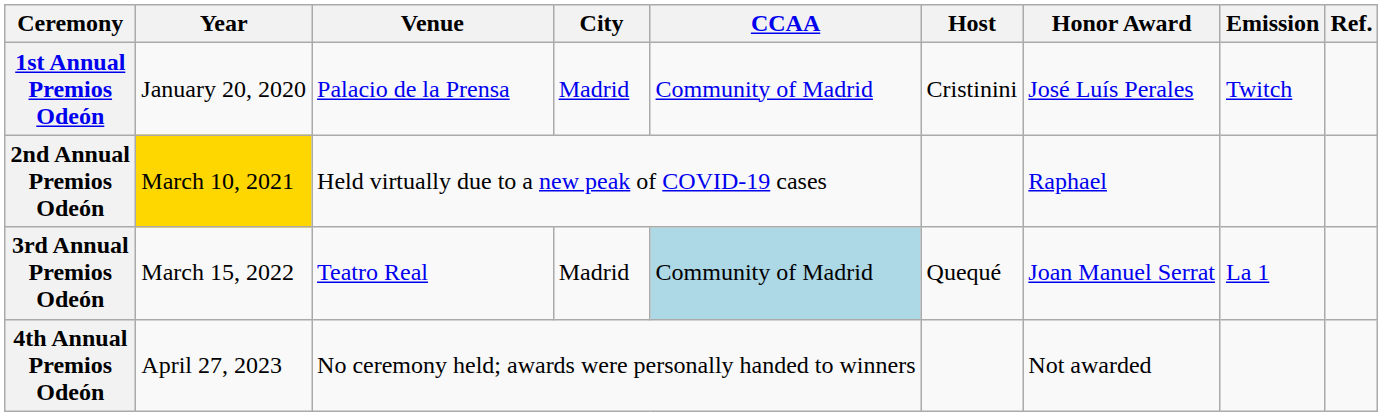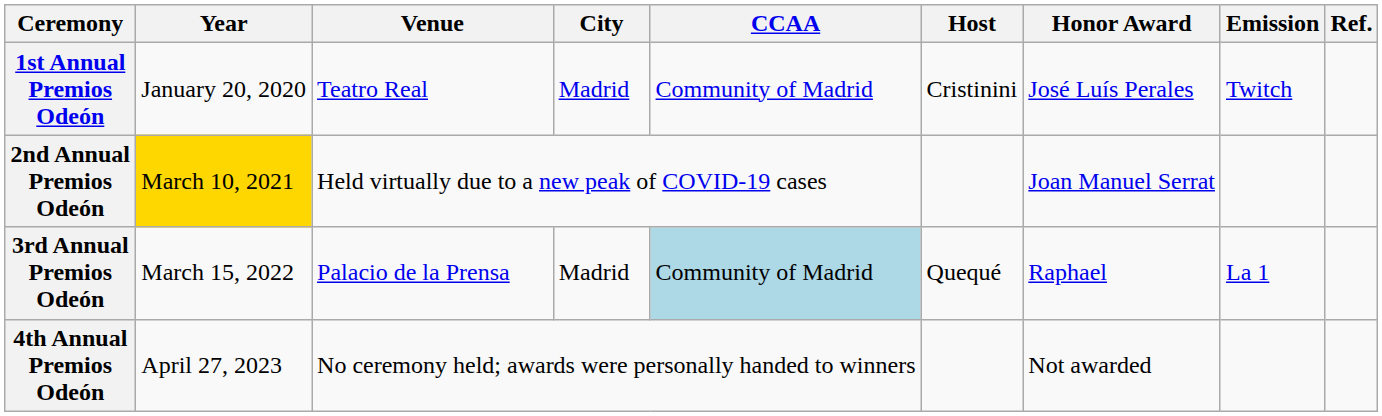(413, 88) Palacio de la Prensa -> (373, 88) Teatro Real
(1068, 180) Raphael -> (1122, 180) Joan Manuel Serrat
(373, 272) Teatro Real -> (413, 272) Palacio de la Prensa
(1122, 272) Joan Manuel Serrat -> (1068, 272) Raphael
